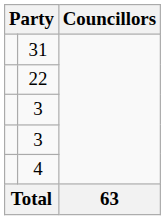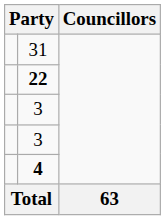(38, 79) normal -> (38, 79) bold
(38, 169) normal -> (38, 169) bold
